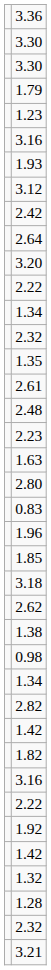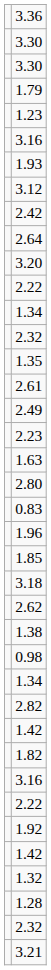(29, 410) 2.48 -> (29, 410) 2.49
